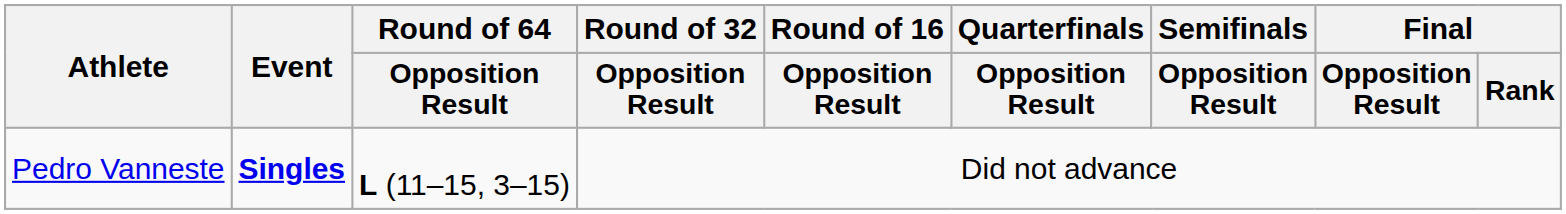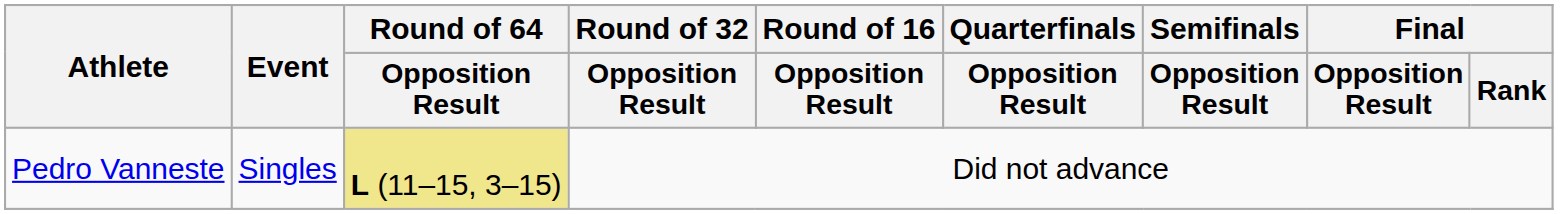(292, 169) bold -> (288, 169) normal
(464, 186) no background -> (456, 186) khaki background
